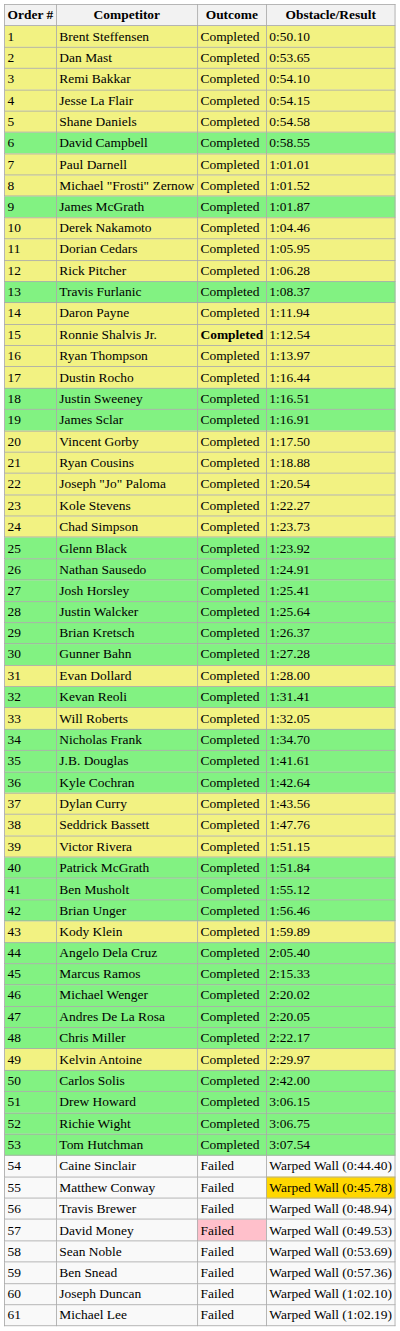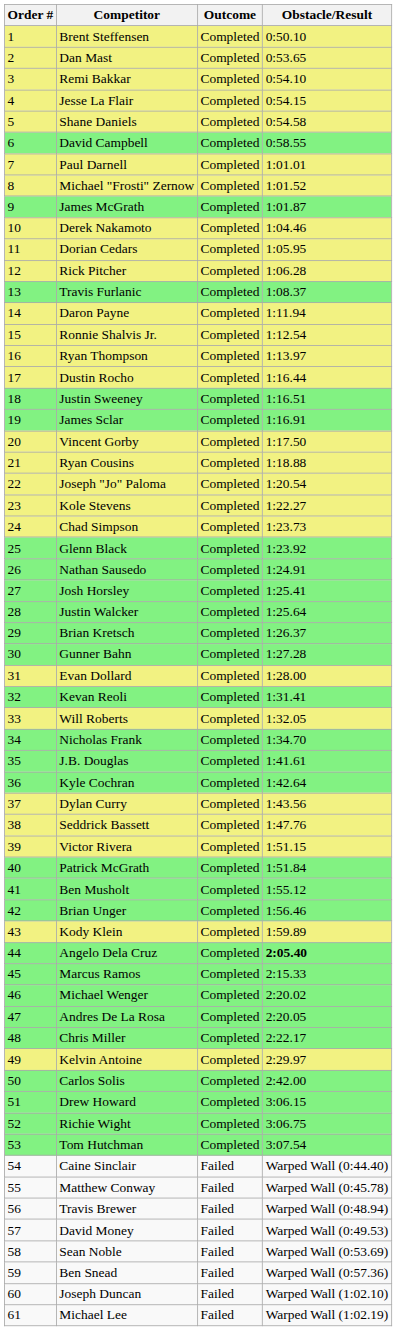(232, 334) bold -> (230, 334) normal
(290, 953) normal -> (286, 953) bold
(331, 1187) gold background -> (327, 1187) no background
(217, 1230) pink background -> (217, 1230) no background
